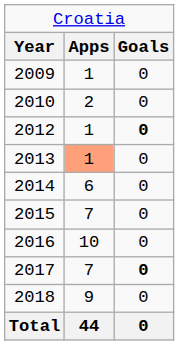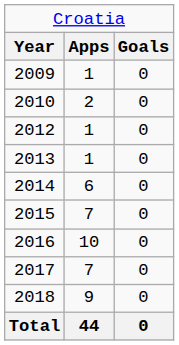(144, 131) bold -> (144, 131) normal
(89, 158) lightsalmon background -> (89, 158) no background
(144, 270) bold -> (144, 270) normal
